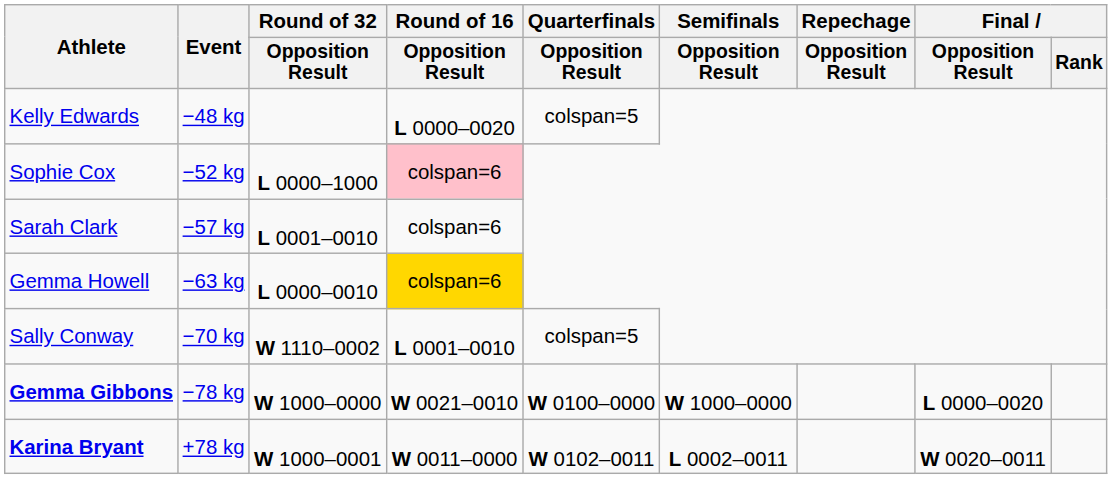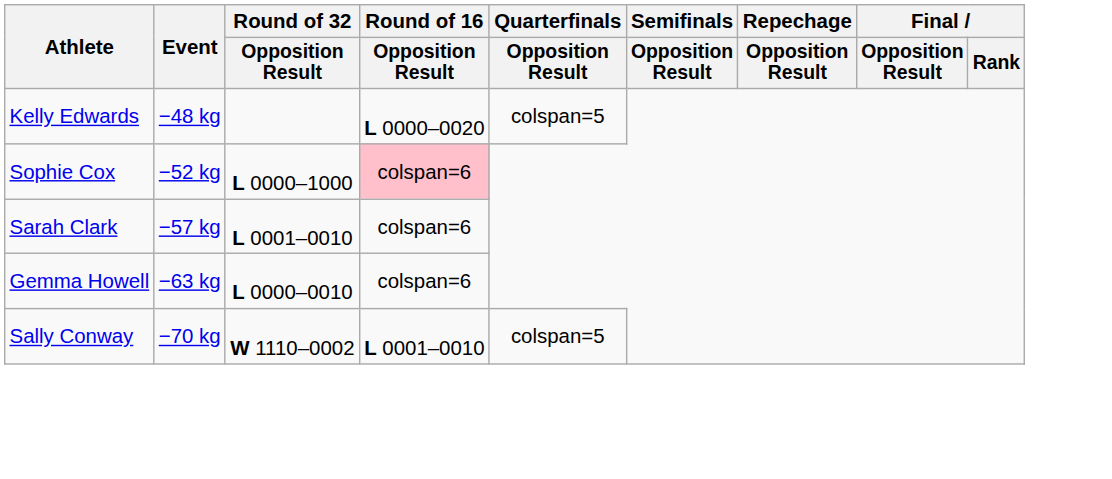(455, 282) gold background -> (424, 282) no background
- row: (91, 392)
- row: (77, 447)
